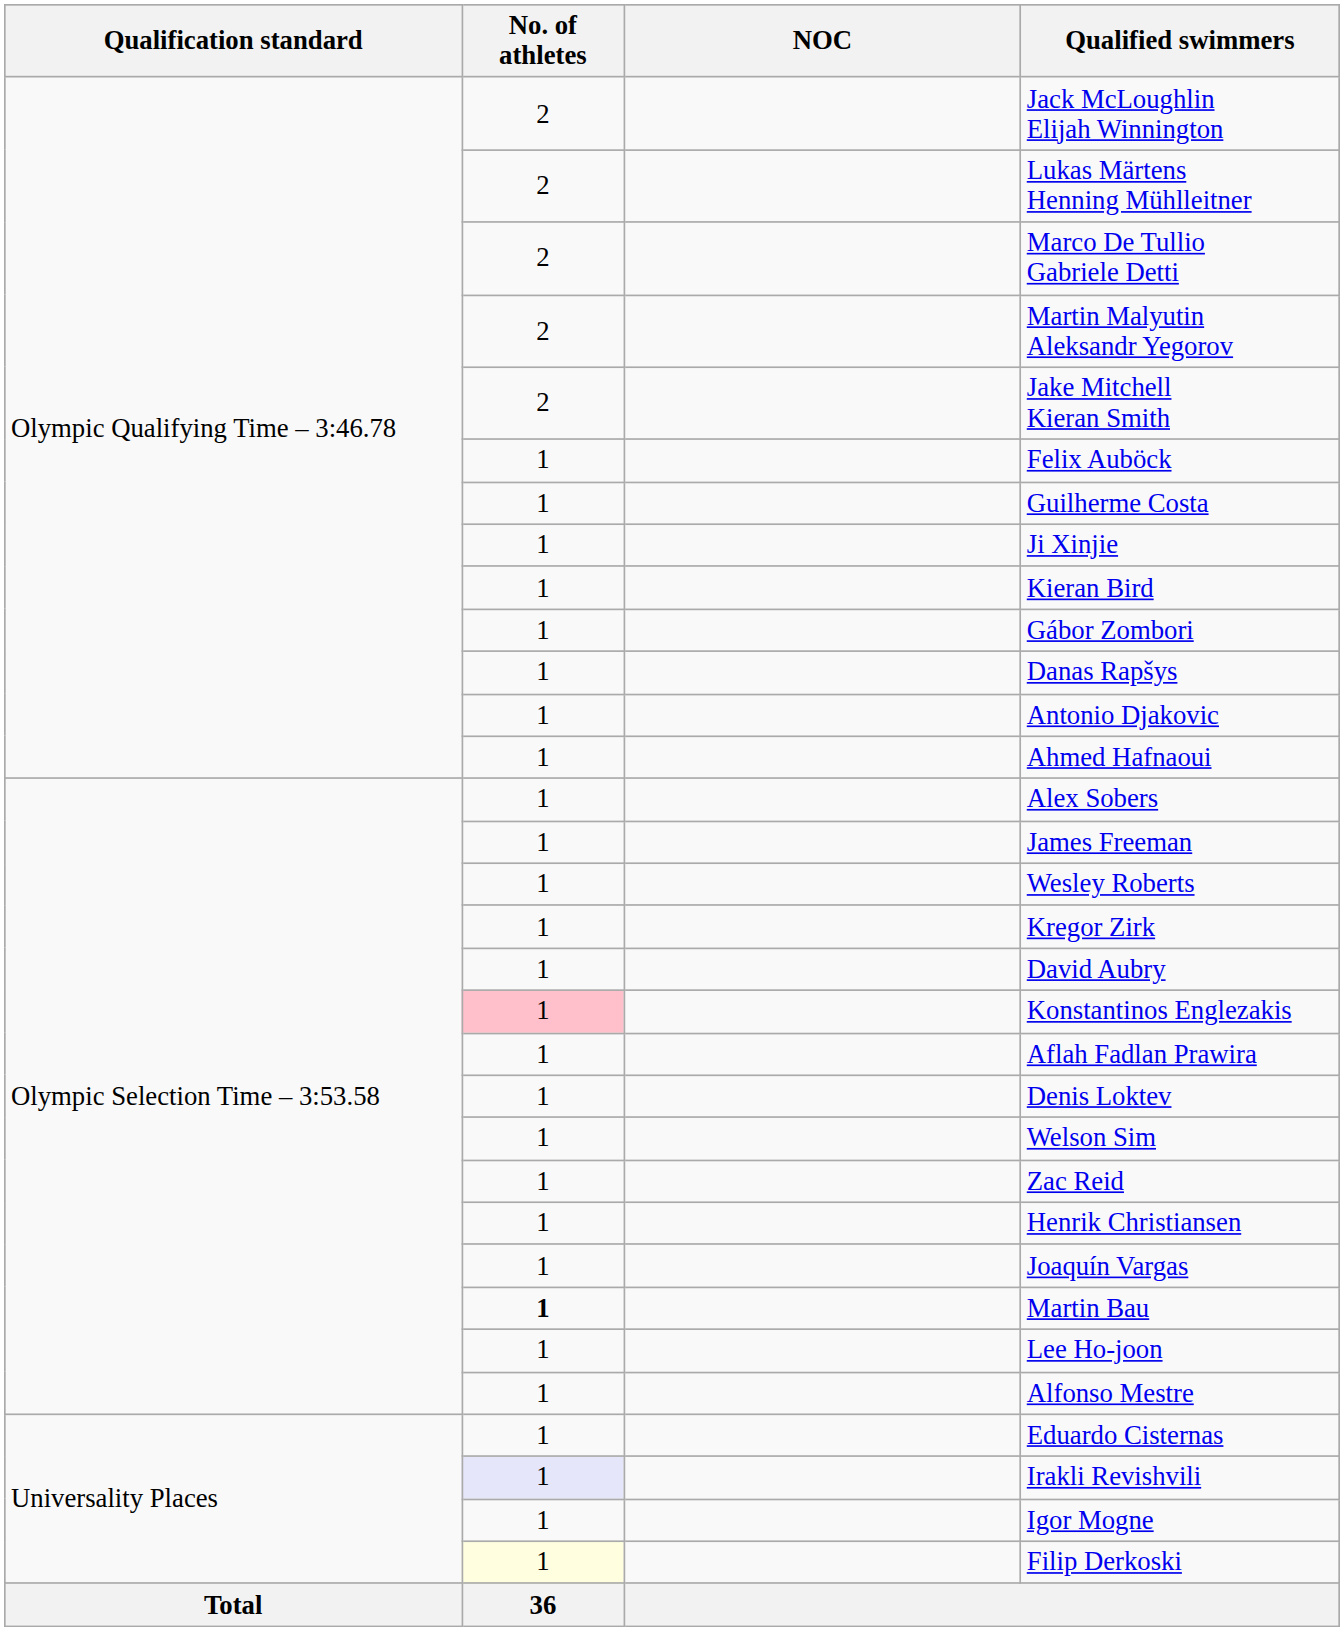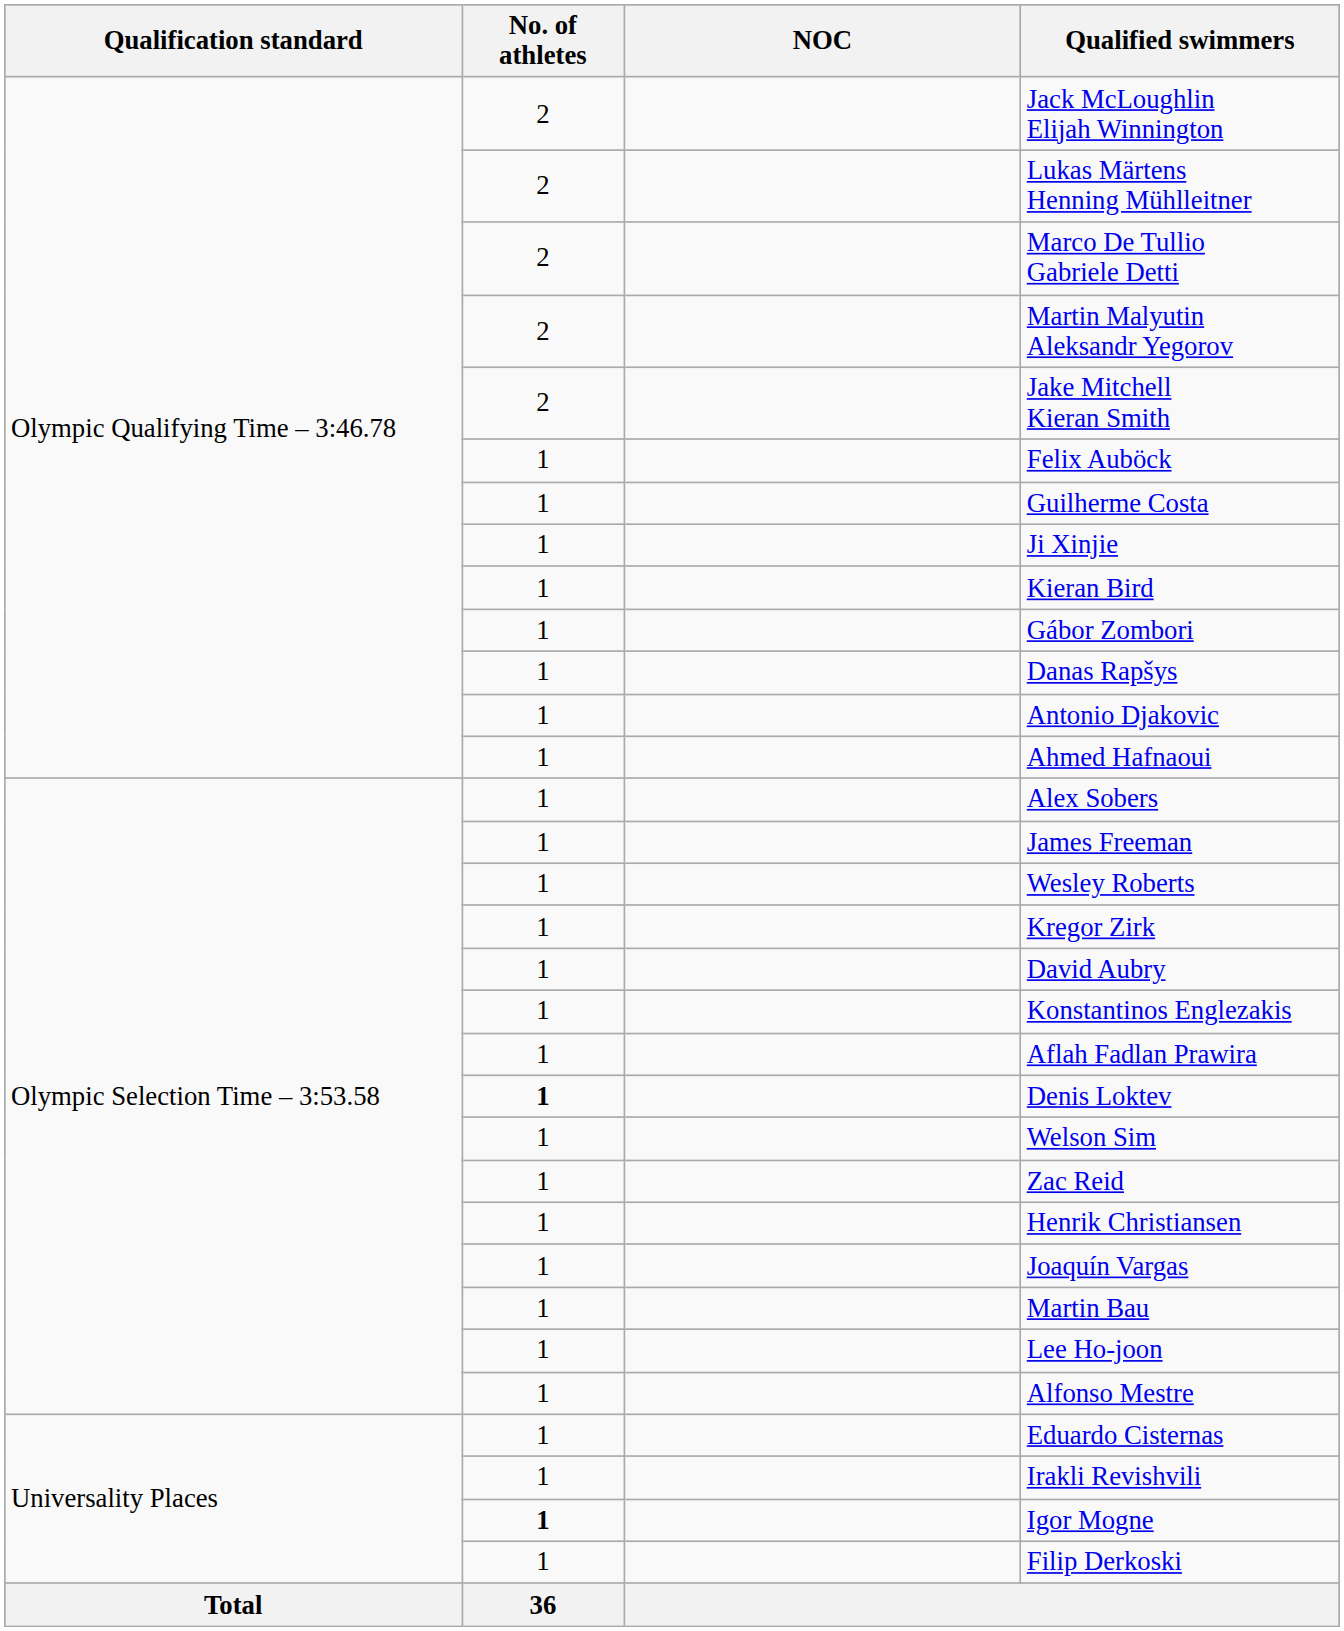(543, 1011) pink background -> (543, 1011) no background
(543, 1095) normal -> (543, 1095) bold
(543, 1307) bold -> (543, 1307) normal
(543, 1477) lavender background -> (543, 1477) no background
(543, 1519) normal -> (543, 1519) bold
(543, 1562) lightyellow background -> (543, 1562) no background
